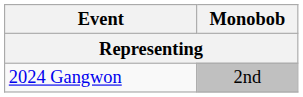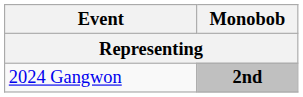(247, 77) normal -> (247, 77) bold
